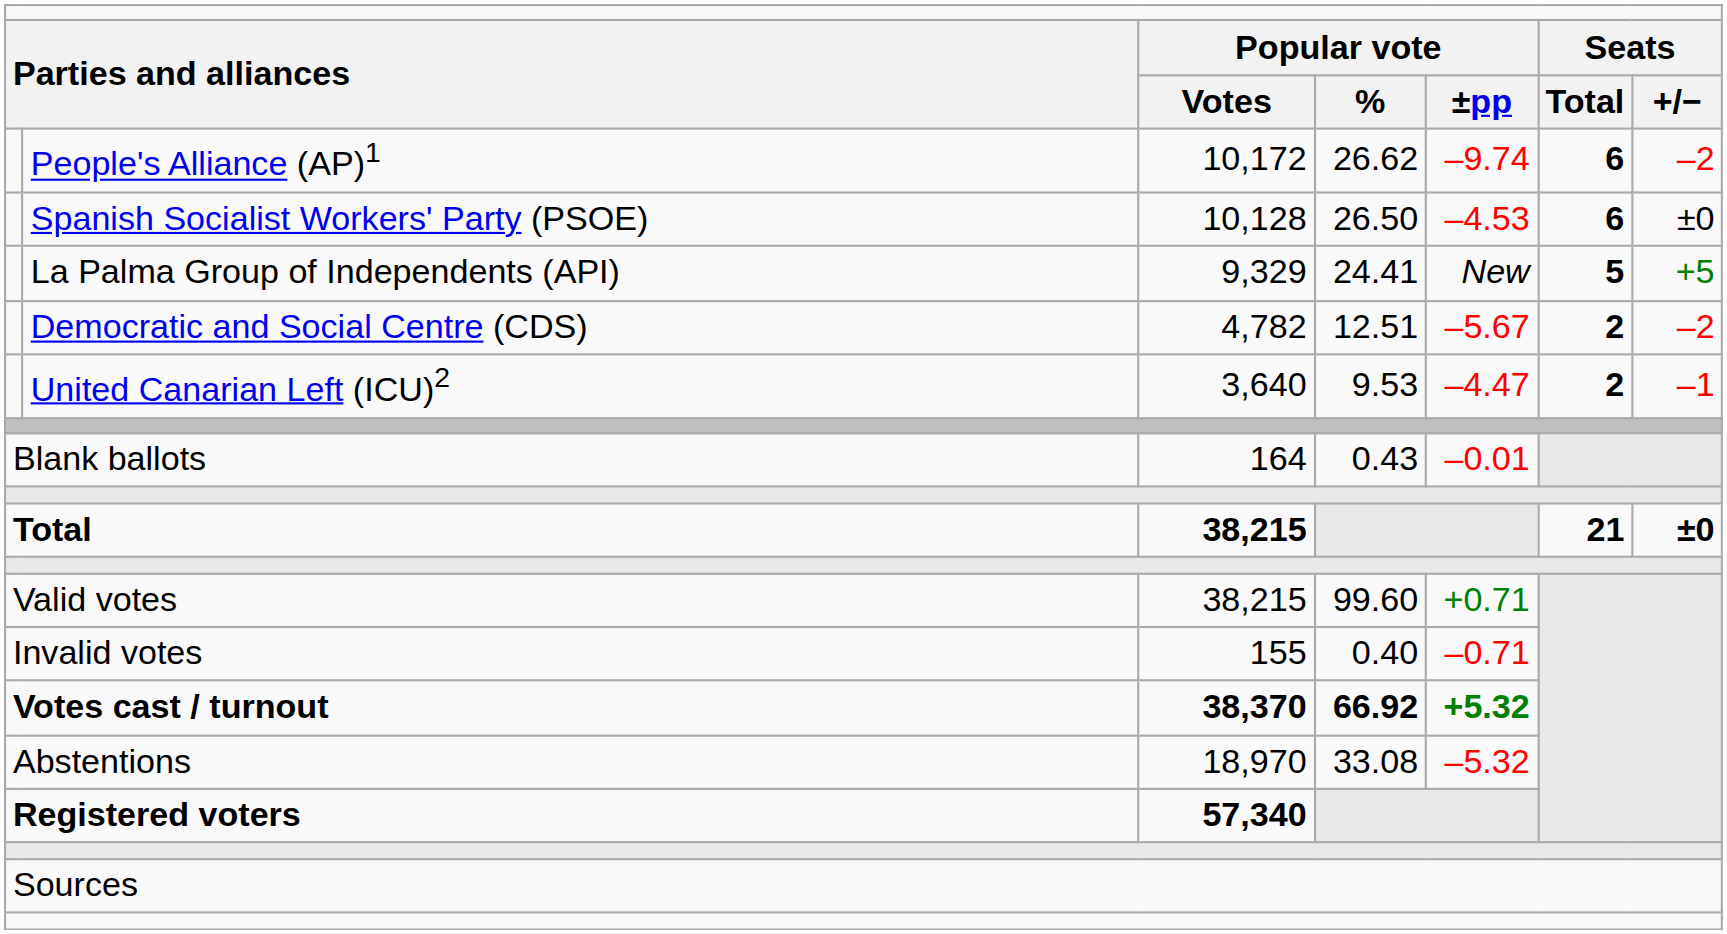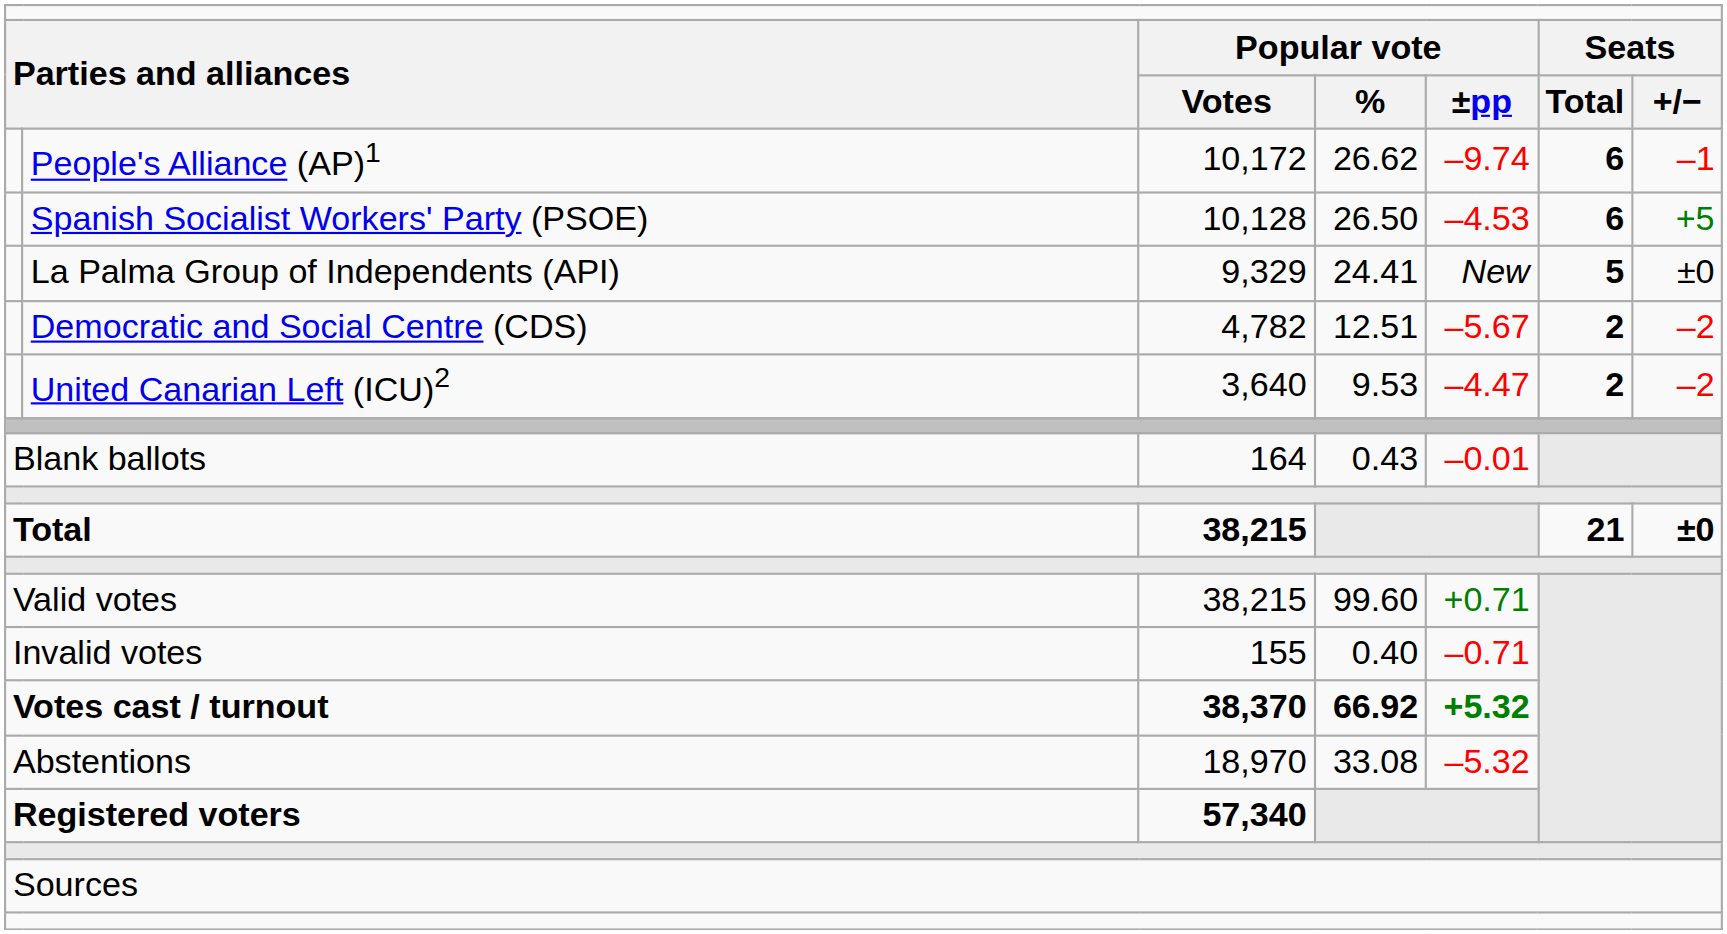(1696, 159) –2 -> (1696, 159) –1
(1696, 218) ±0 -> (1695, 218) +5
(1695, 272) +5 -> (1696, 272) ±0
(1696, 385) –1 -> (1696, 385) –2
